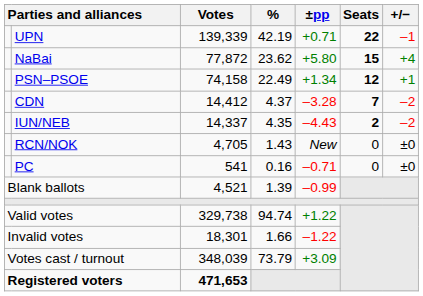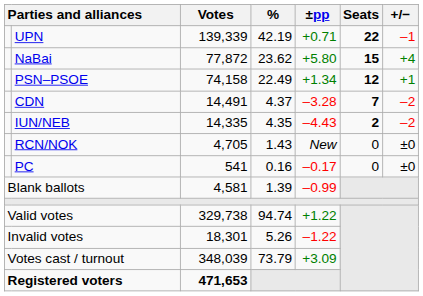(227, 101) 14,412 -> (227, 101) 14,491
(227, 123) 14,337 -> (227, 123) 14,335
(320, 166) –0.71 -> (320, 166) –0.17
(231, 187) 4,521 -> (231, 187) 4,581
(279, 237) 1.66 -> (279, 237) 5.26
